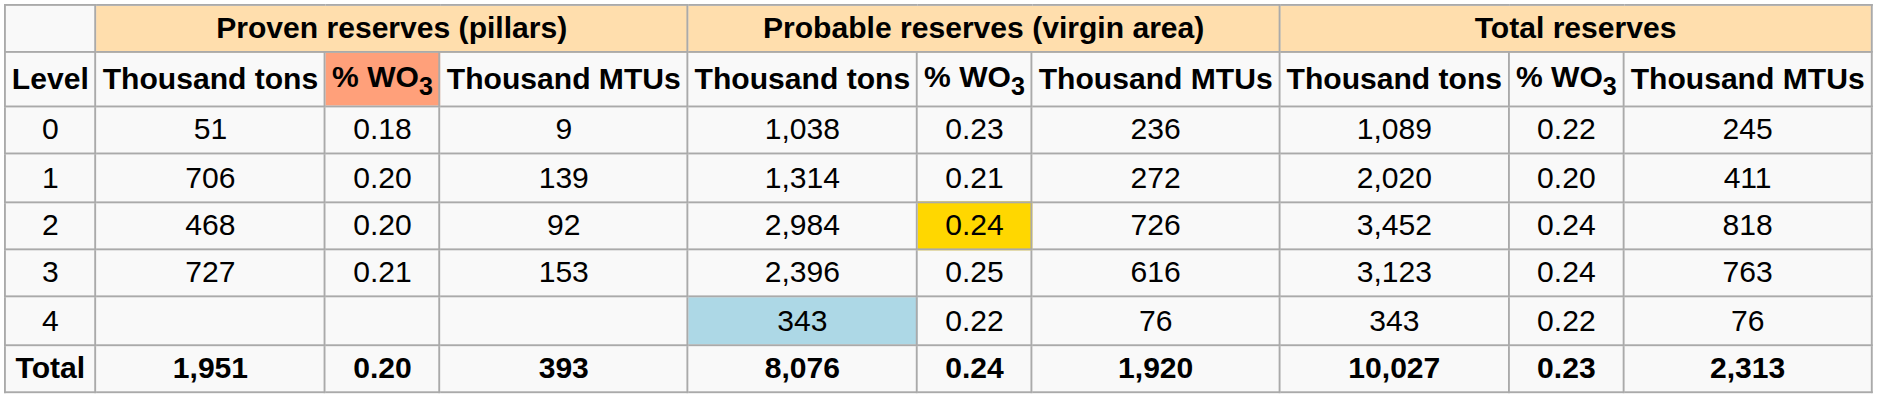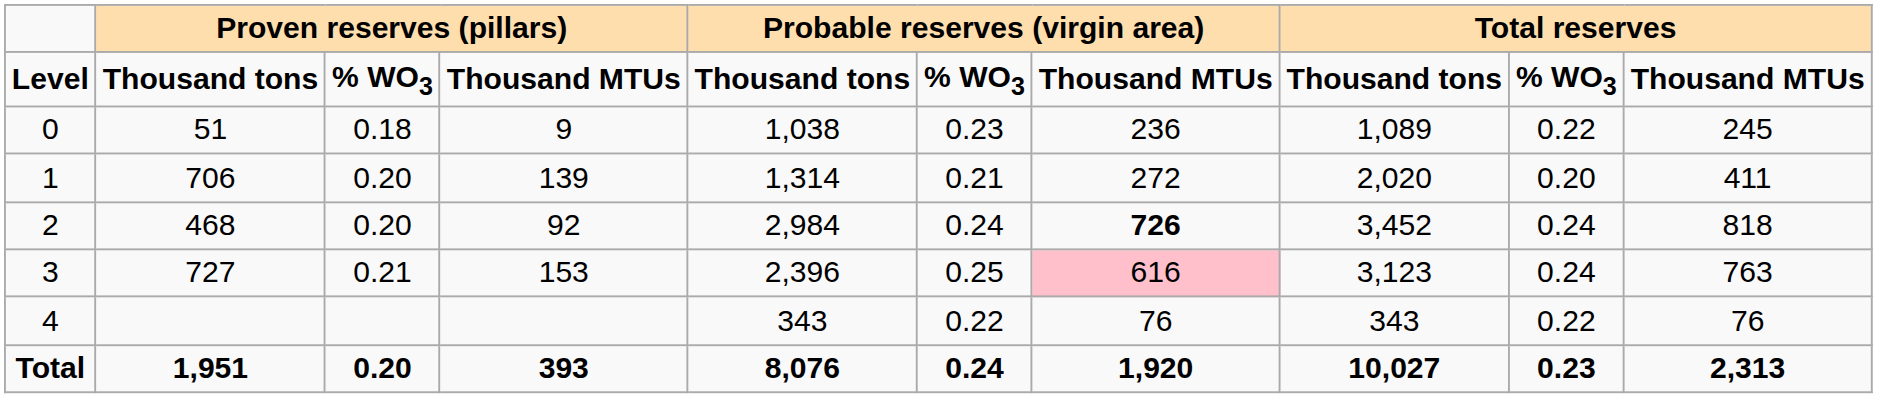(383, 79) lightsalmon background -> (383, 79) no background
(974, 225) gold background -> (974, 225) no background
(1156, 225) normal -> (1156, 225) bold
(1156, 272) no background -> (1156, 272) pink background
(802, 320) lightblue background -> (802, 320) no background
